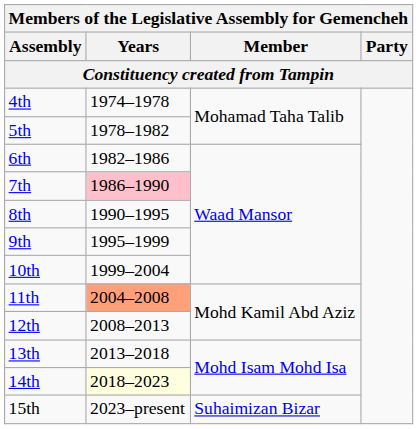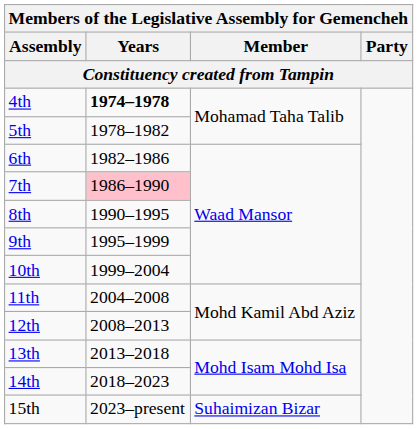(130, 102) normal -> (130, 102) bold
(130, 297) lightsalmon background -> (130, 297) no background
(130, 381) lightyellow background -> (130, 381) no background
